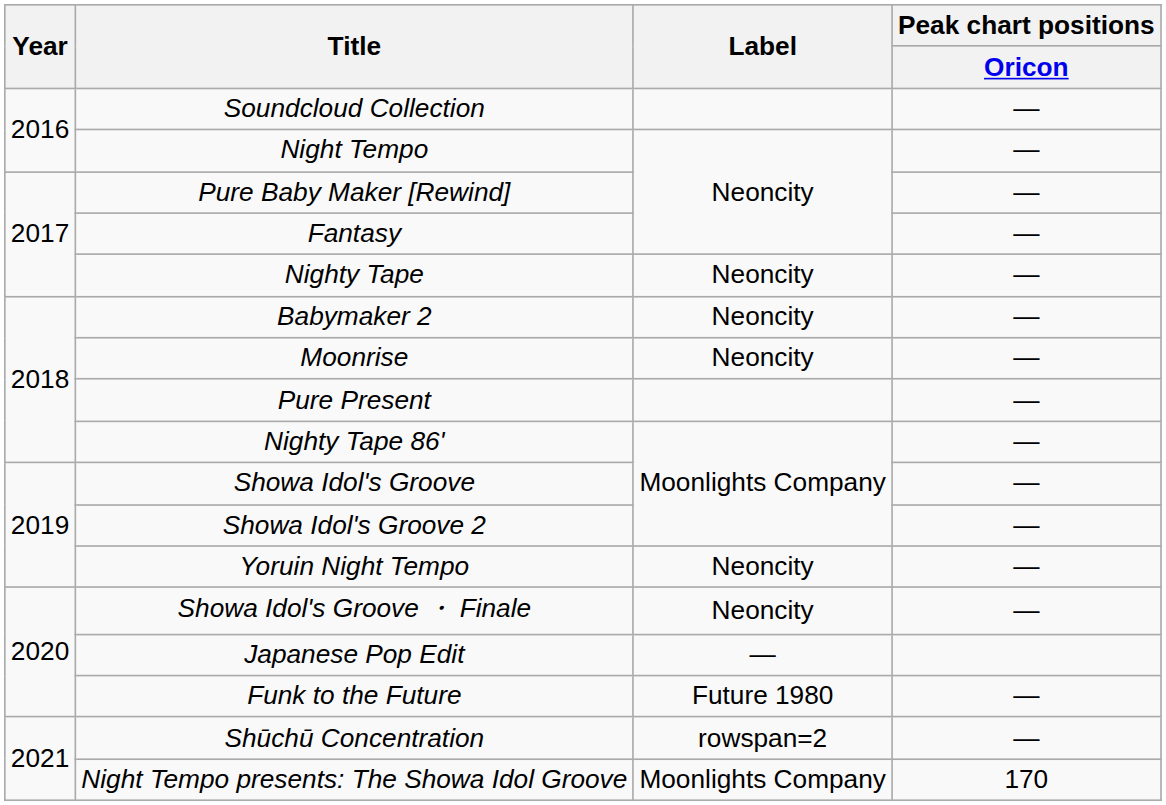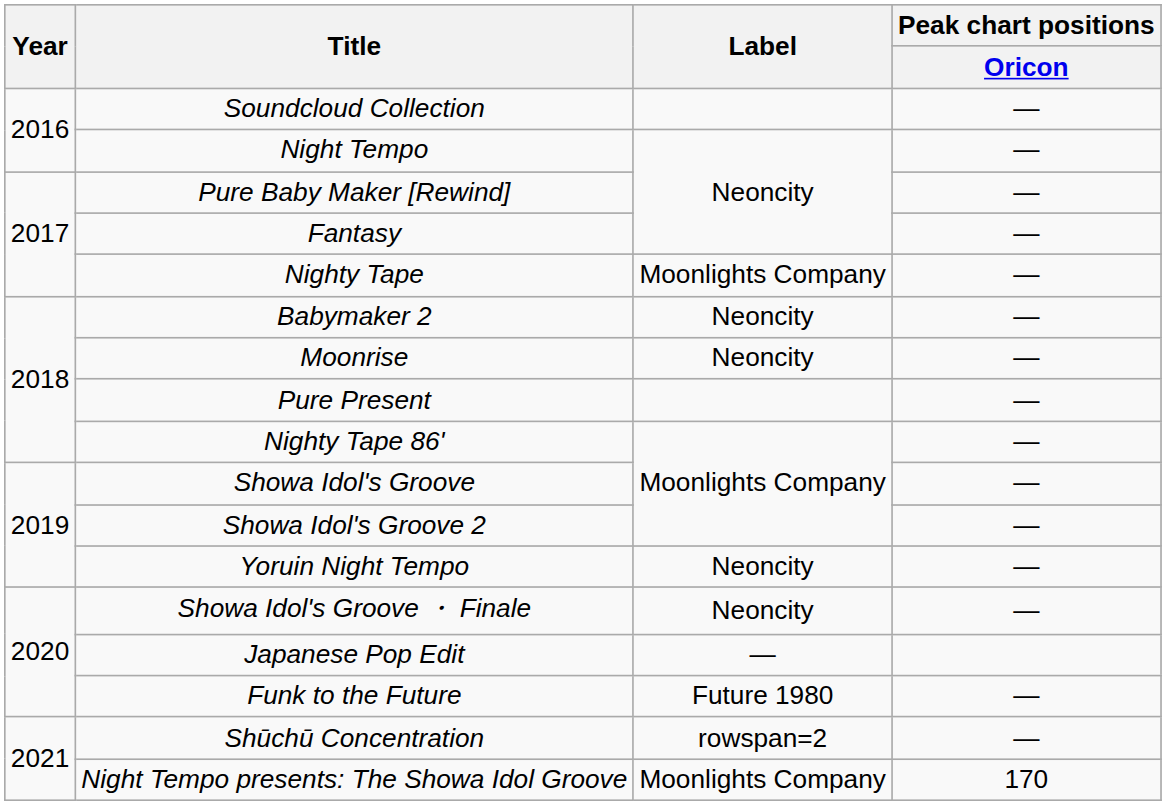(763, 274) Neoncity -> (763, 274) Moonlights Company
